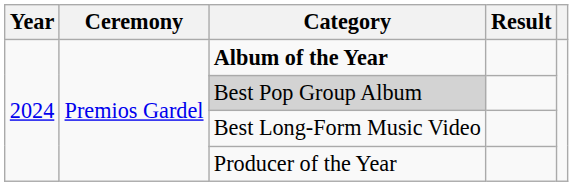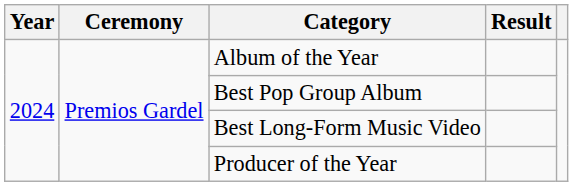(301, 57) bold -> (296, 57) normal
(318, 92) lightgrey background -> (318, 92) no background
